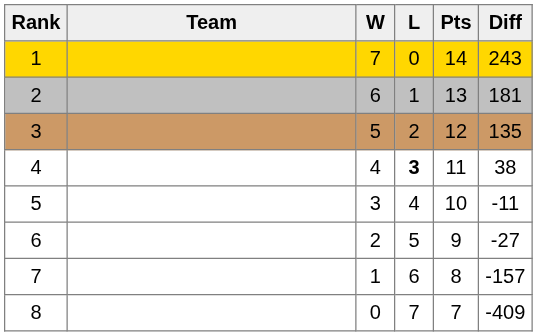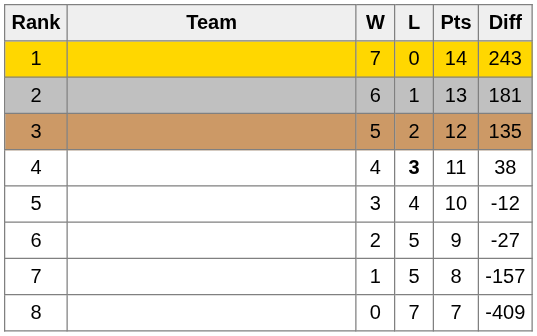(505, 203) -11 -> (505, 203) -12
(414, 276) 6 -> (414, 276) 5
